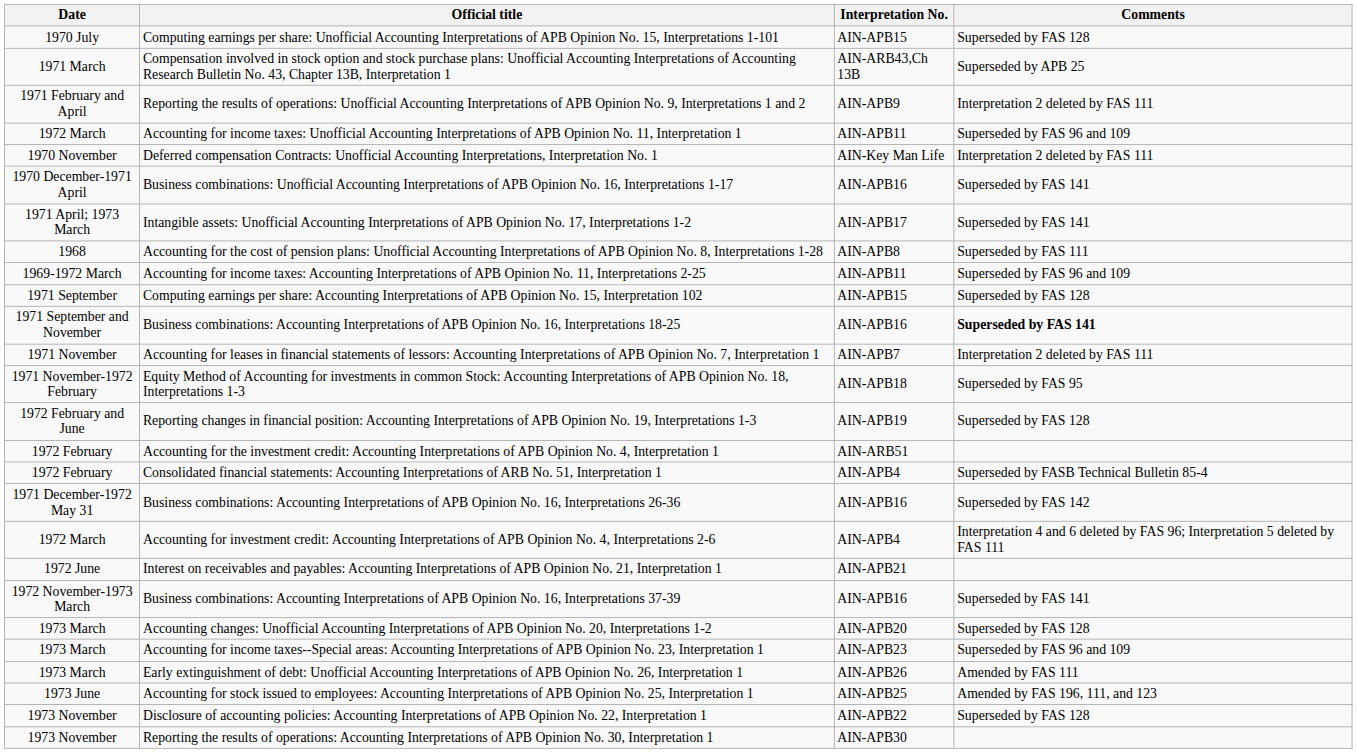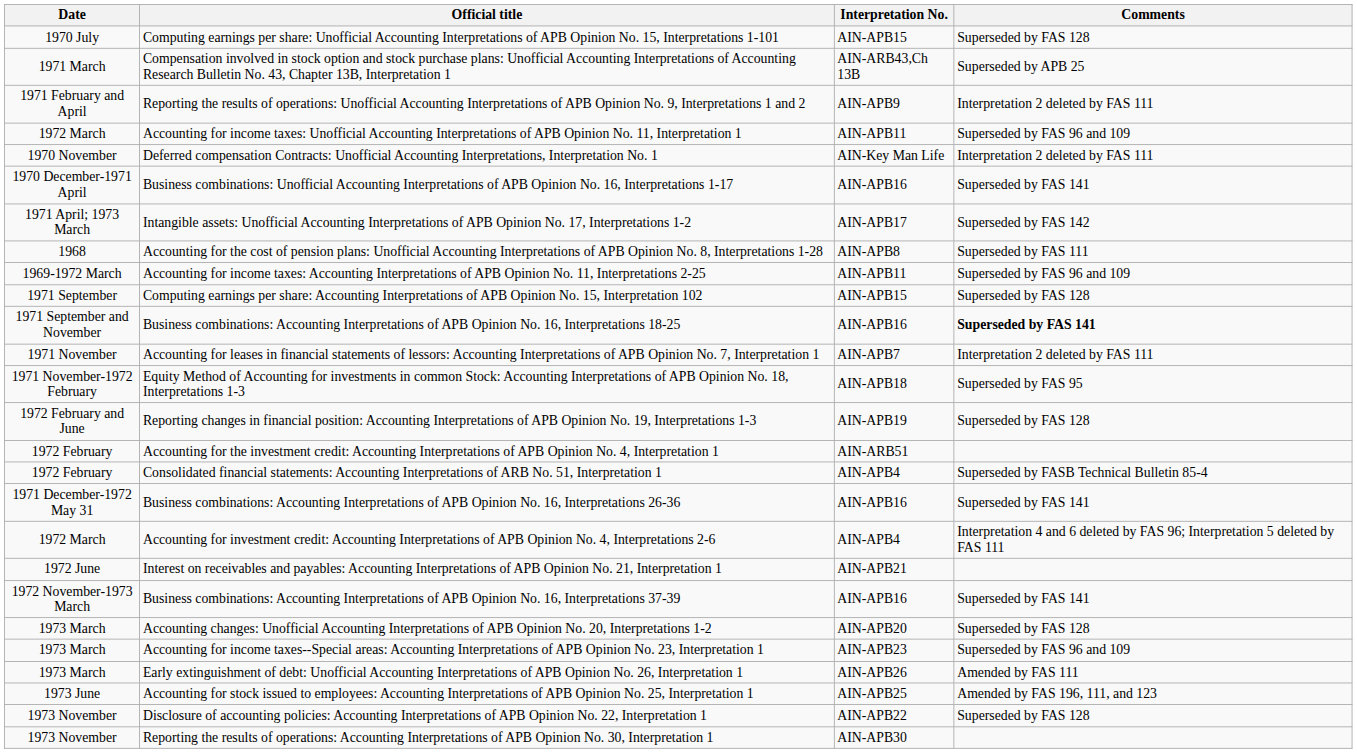(1023, 222) Superseded by FAS 141 -> (1023, 222) Superseded by FAS 142
(1023, 502) Superseded by FAS 142 -> (1023, 502) Superseded by FAS 141
